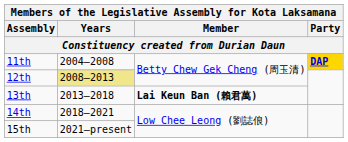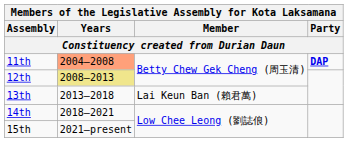(87, 61) no background -> (87, 61) lightsalmon background
(319, 61) gold background -> (319, 61) no background
(197, 95) bold -> (197, 95) normal
